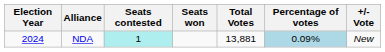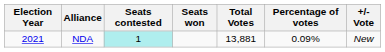(33, 39) 2024 -> (33, 39) 2021
(306, 39) lightblue background -> (306, 39) no background
